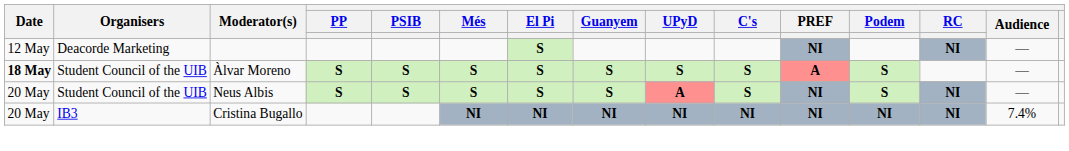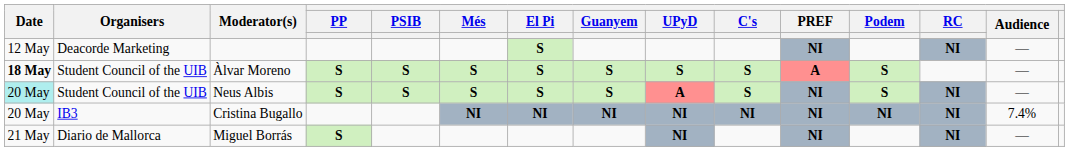(29, 92) no background -> (29, 92) paleturquoise background
+ row: (253, 135)
